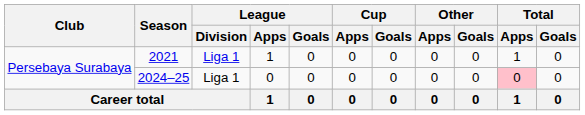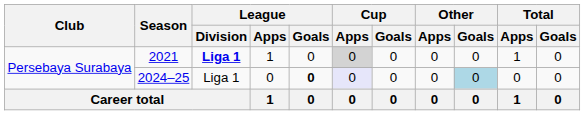(221, 57) normal -> (221, 57) bold
(352, 57) no background -> (352, 57) lightgrey background
(311, 78) normal -> (311, 78) bold
(352, 78) no background -> (352, 78) lavender background
(476, 78) no background -> (476, 78) lightblue background
(517, 78) pink background -> (517, 78) no background
